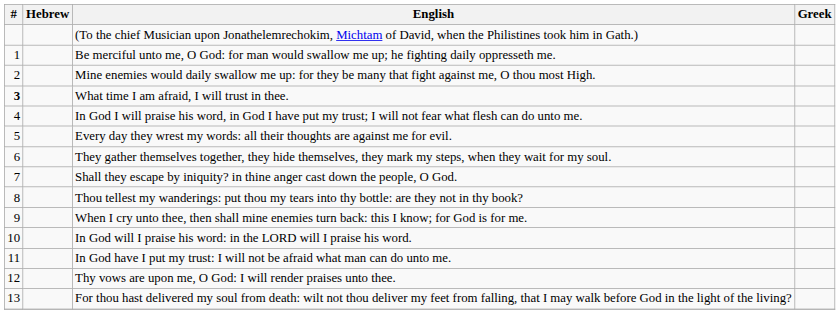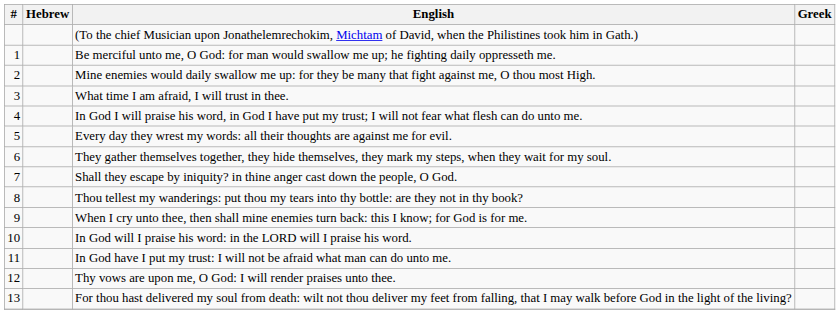(17, 95) bold -> (17, 95) normal
